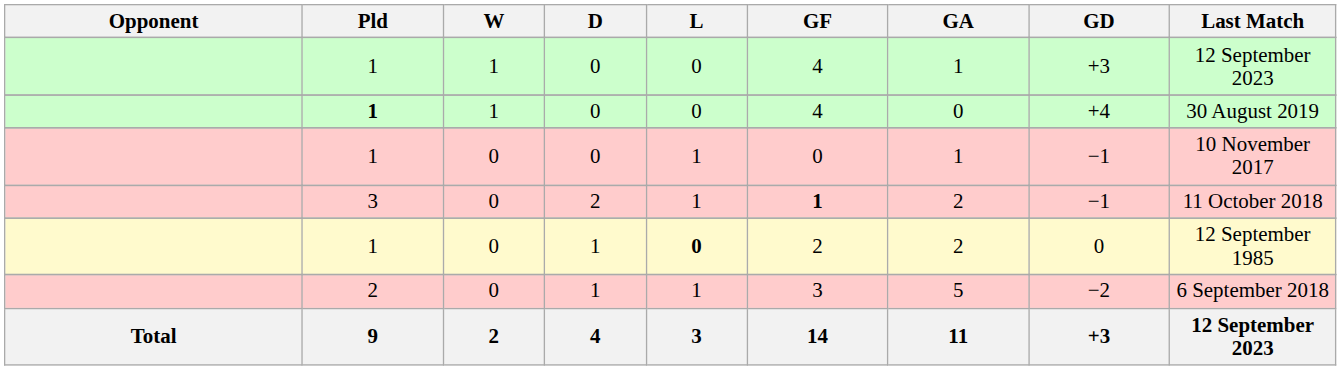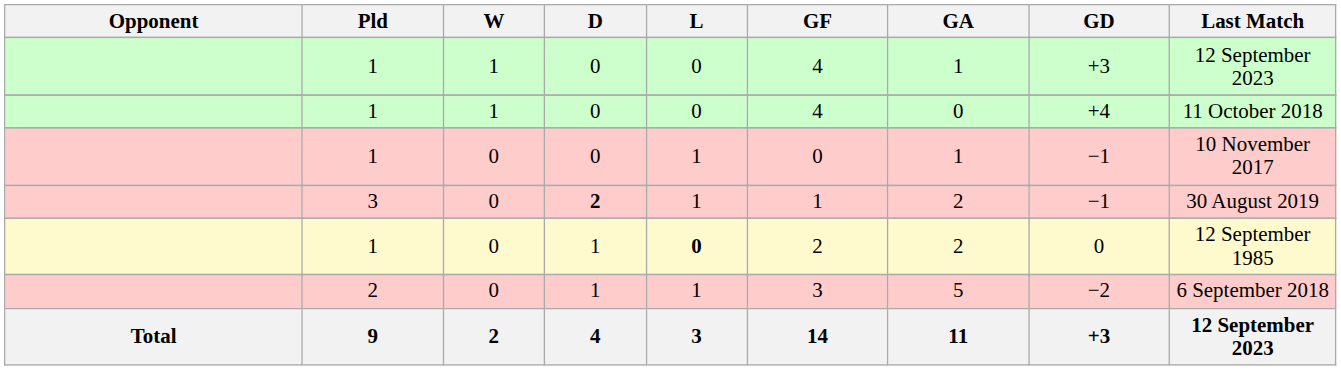(373, 111) bold -> (373, 111) normal
(1253, 111) 30 August 2019 -> (1253, 111) 11 October 2018
(595, 201) normal -> (595, 201) bold
(818, 201) bold -> (818, 201) normal
(1253, 201) 11 October 2018 -> (1253, 201) 30 August 2019
